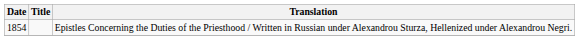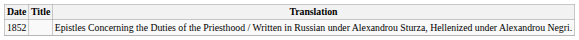(17, 27) 1854 -> (17, 27) 1852
